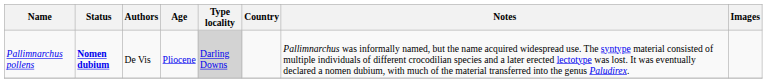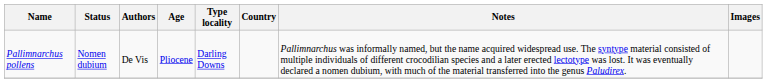(93, 59) bold -> (92, 59) normal
(215, 59) lightgrey background -> (212, 59) no background
